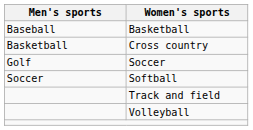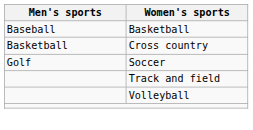- row: (153, 79)
